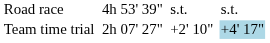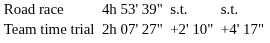(242, 29) lightblue background -> (242, 29) no background
